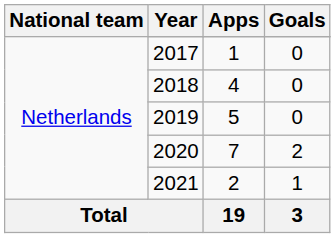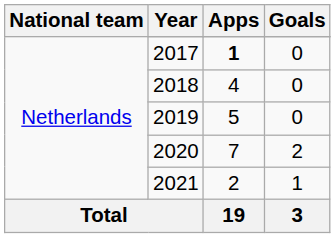(234, 53) normal -> (234, 53) bold
